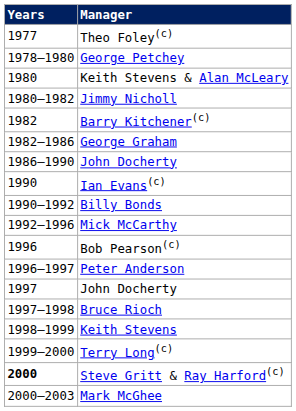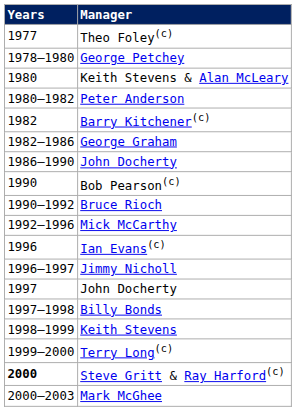(129, 98) Jimmy Nicholl -> (132, 98) Peter Anderson
(123, 183) Ian Evans(c) -> (130, 183) Bob Pearson(c)
(121, 205) Billy Bonds -> (121, 205) Bruce Rioch
(130, 247) Bob Pearson(c) -> (123, 247) Ian Evans(c)
(132, 269) Peter Anderson -> (129, 269) Jimmy Nicholl
(121, 309) Bruce Rioch -> (121, 309) Billy Bonds
